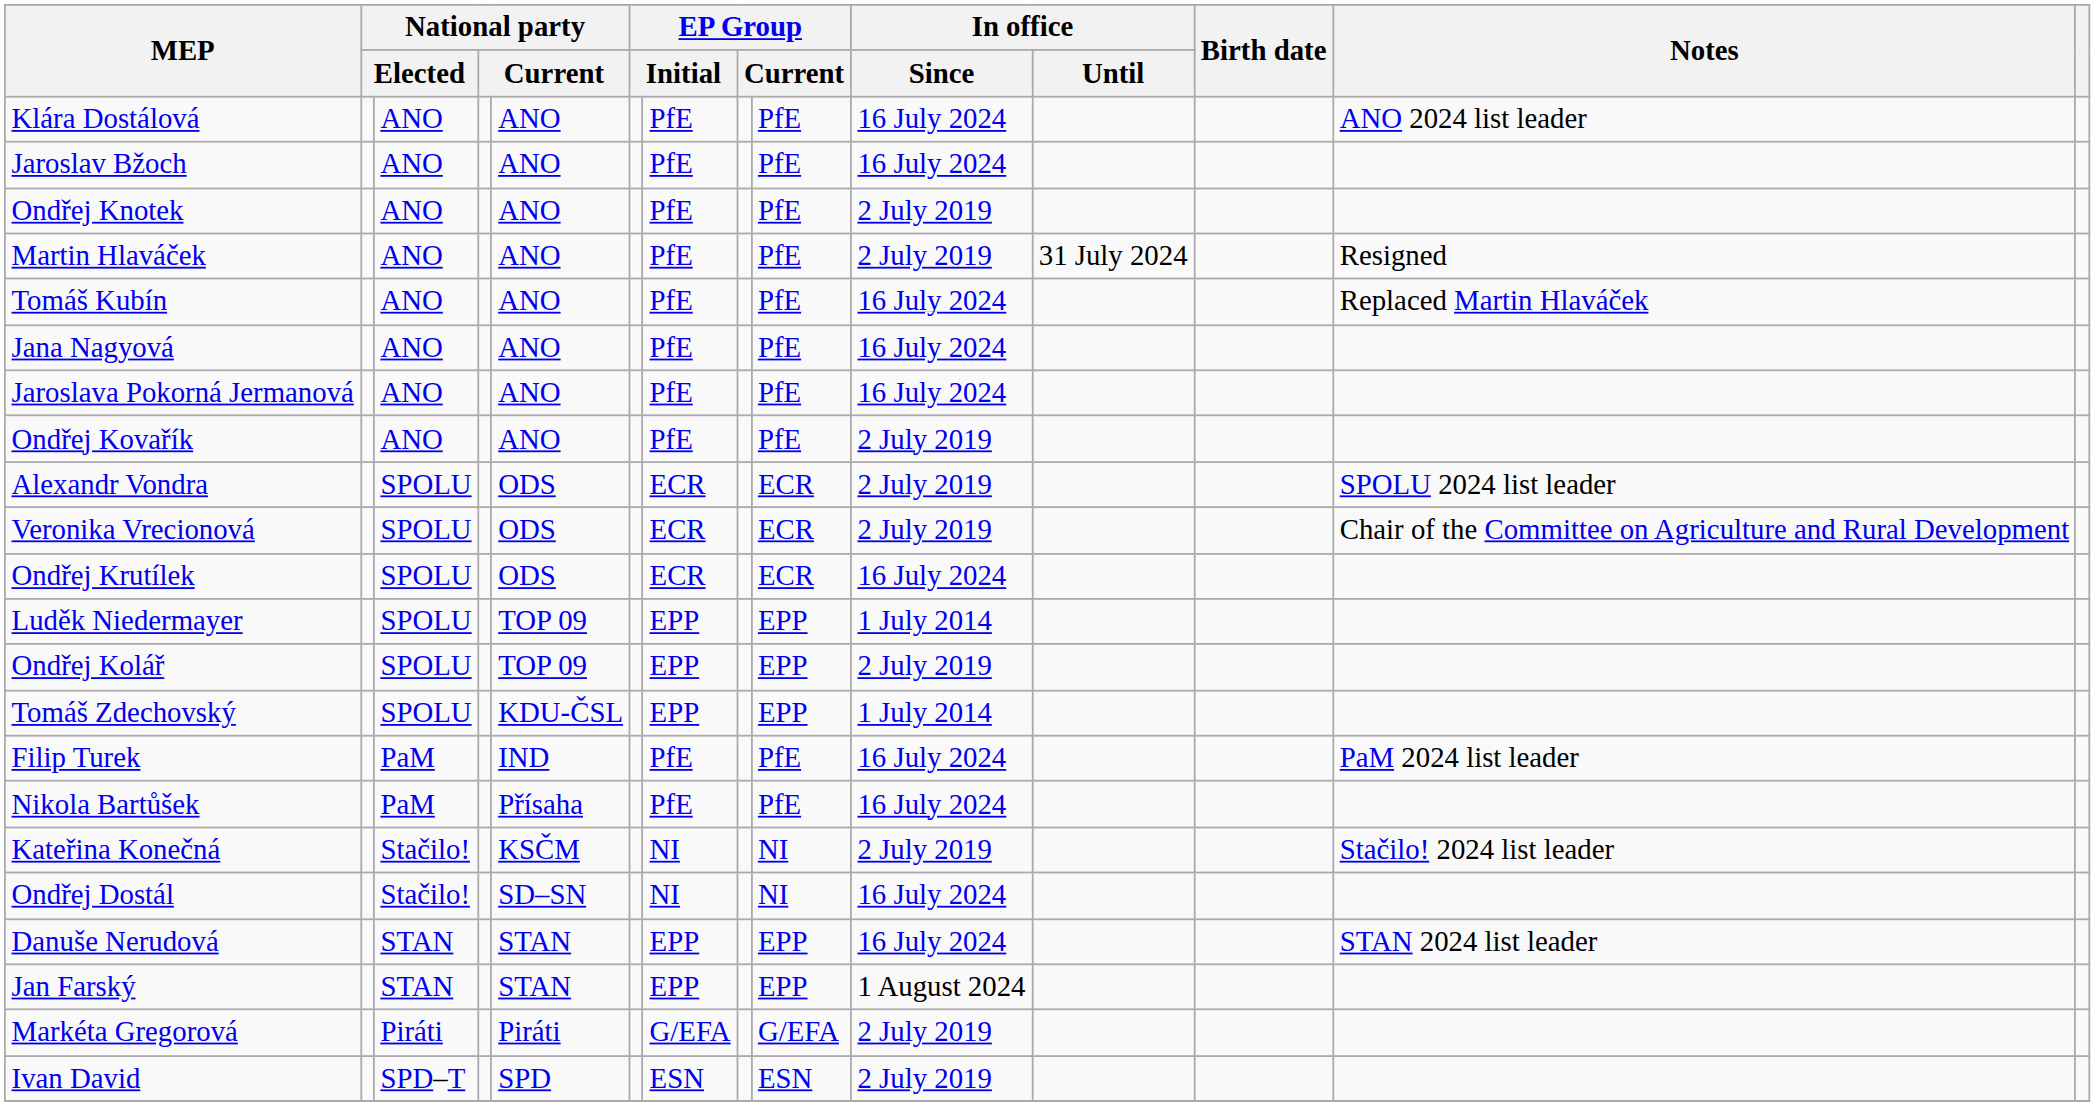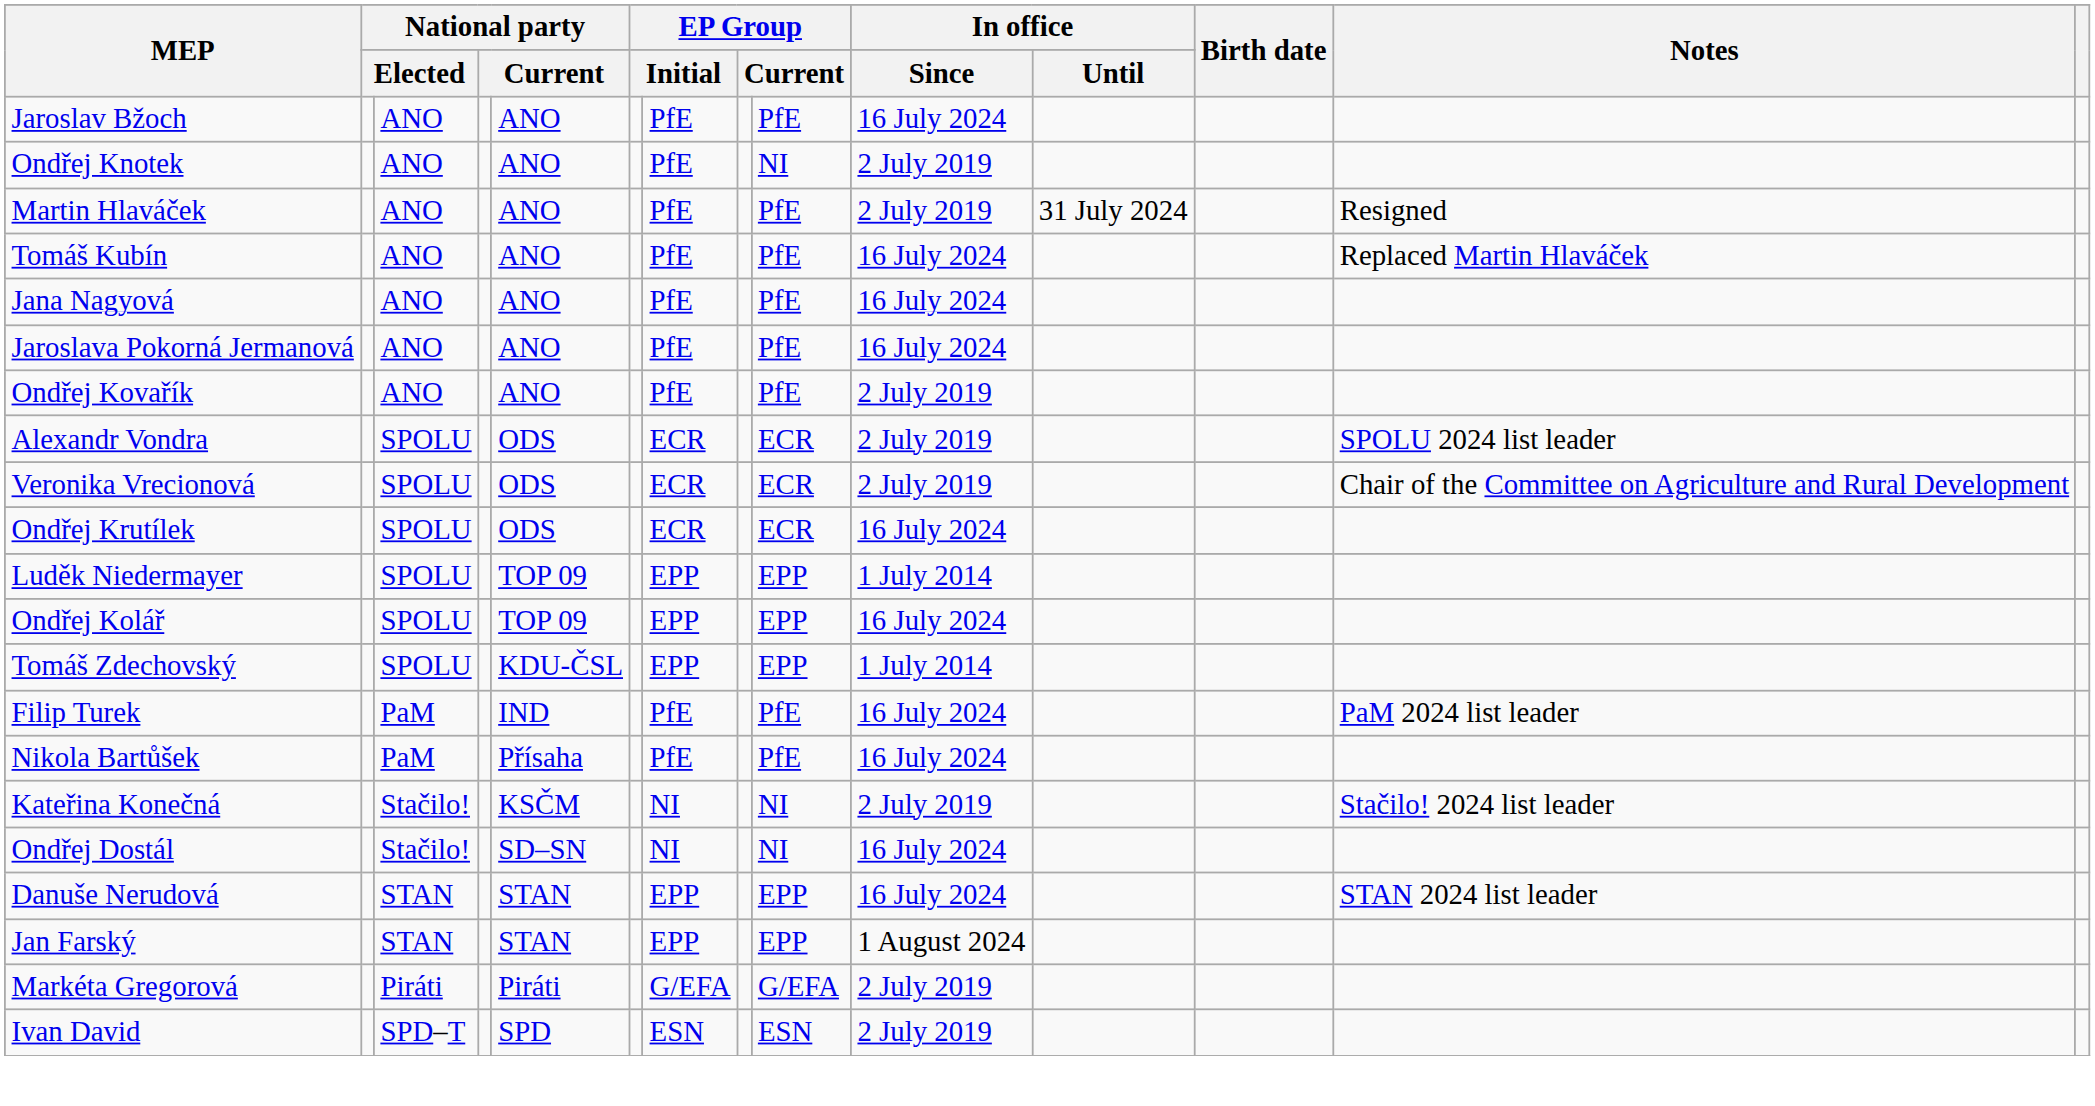- row: (106, 118)
(779, 210) PfE -> (773, 164) NI
(925, 666) 2 July 2019 -> (932, 621) 16 July 2024
